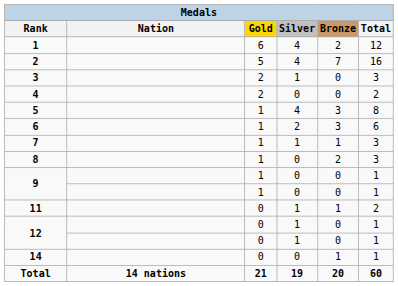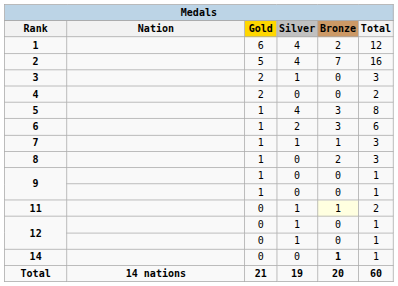(338, 208) no background -> (338, 208) lightyellow background
(338, 257) normal -> (338, 257) bold
